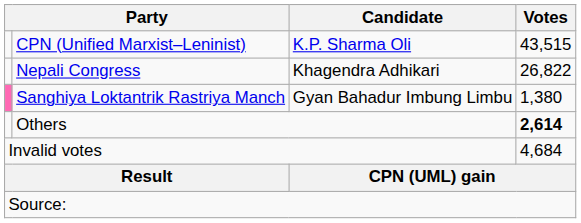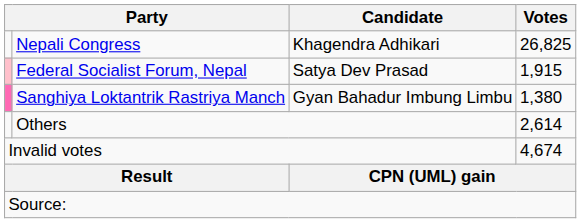- row: (131, 44)
(546, 71) 26,822 -> (546, 44) 26,825
+ row: (131, 71)
(541, 124) bold -> (541, 124) normal
(541, 151) 4,684 -> (541, 151) 4,674
